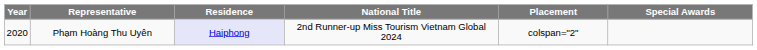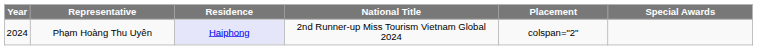(17, 32) 2020 -> (17, 32) 2024
